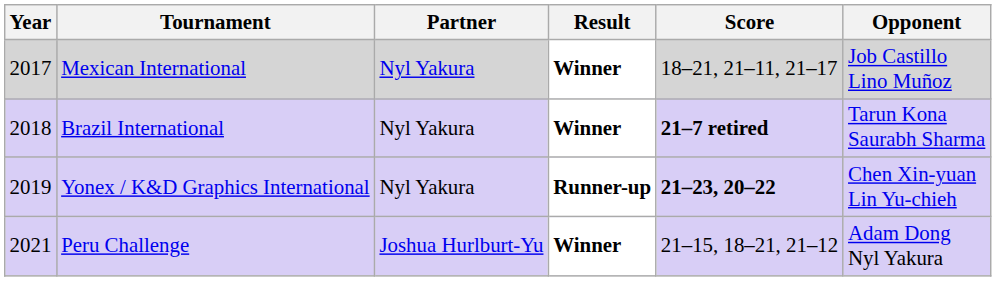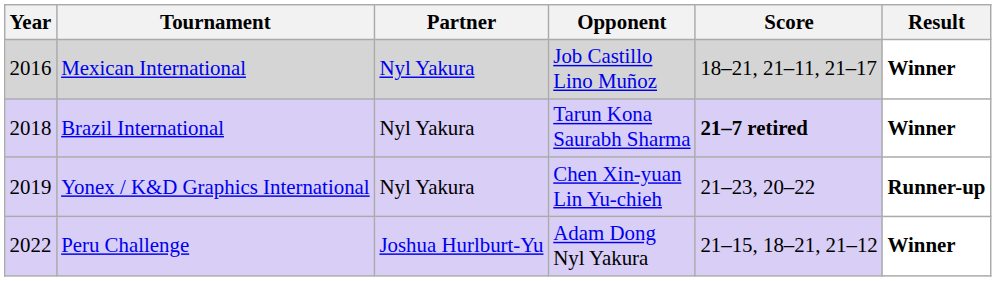columns swapped: (917, 22) <-> (602, 22)
(30, 68) 2017 -> (30, 68) 2016
(718, 187) bold -> (758, 187) normal
(30, 246) 2021 -> (30, 246) 2022
